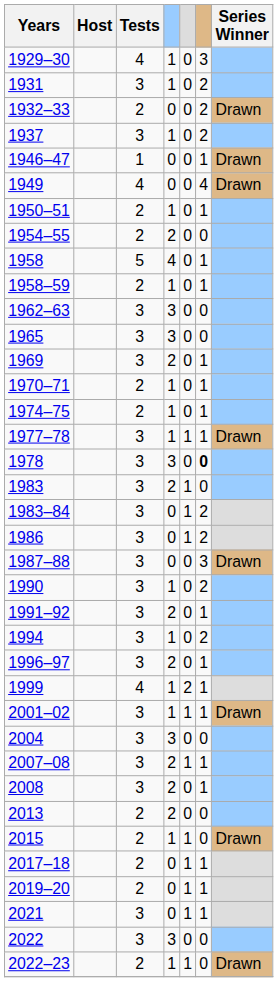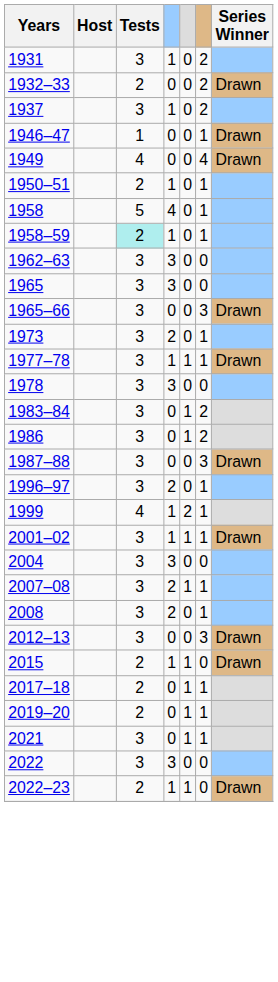- row: (39, 60)
- row: (39, 235)
(140, 286) no background -> (140, 235) paleturquoise background
+ row: (39, 311)
- row: (26, 361)
- row: (39, 386)
+ row: (26, 336)
- row: (39, 411)
(204, 461) bold -> (204, 386) normal
- row: (26, 487)
- row: (26, 587)
- row: (39, 612)
- row: (26, 637)
+ row: (39, 637)
- row: (26, 813)
